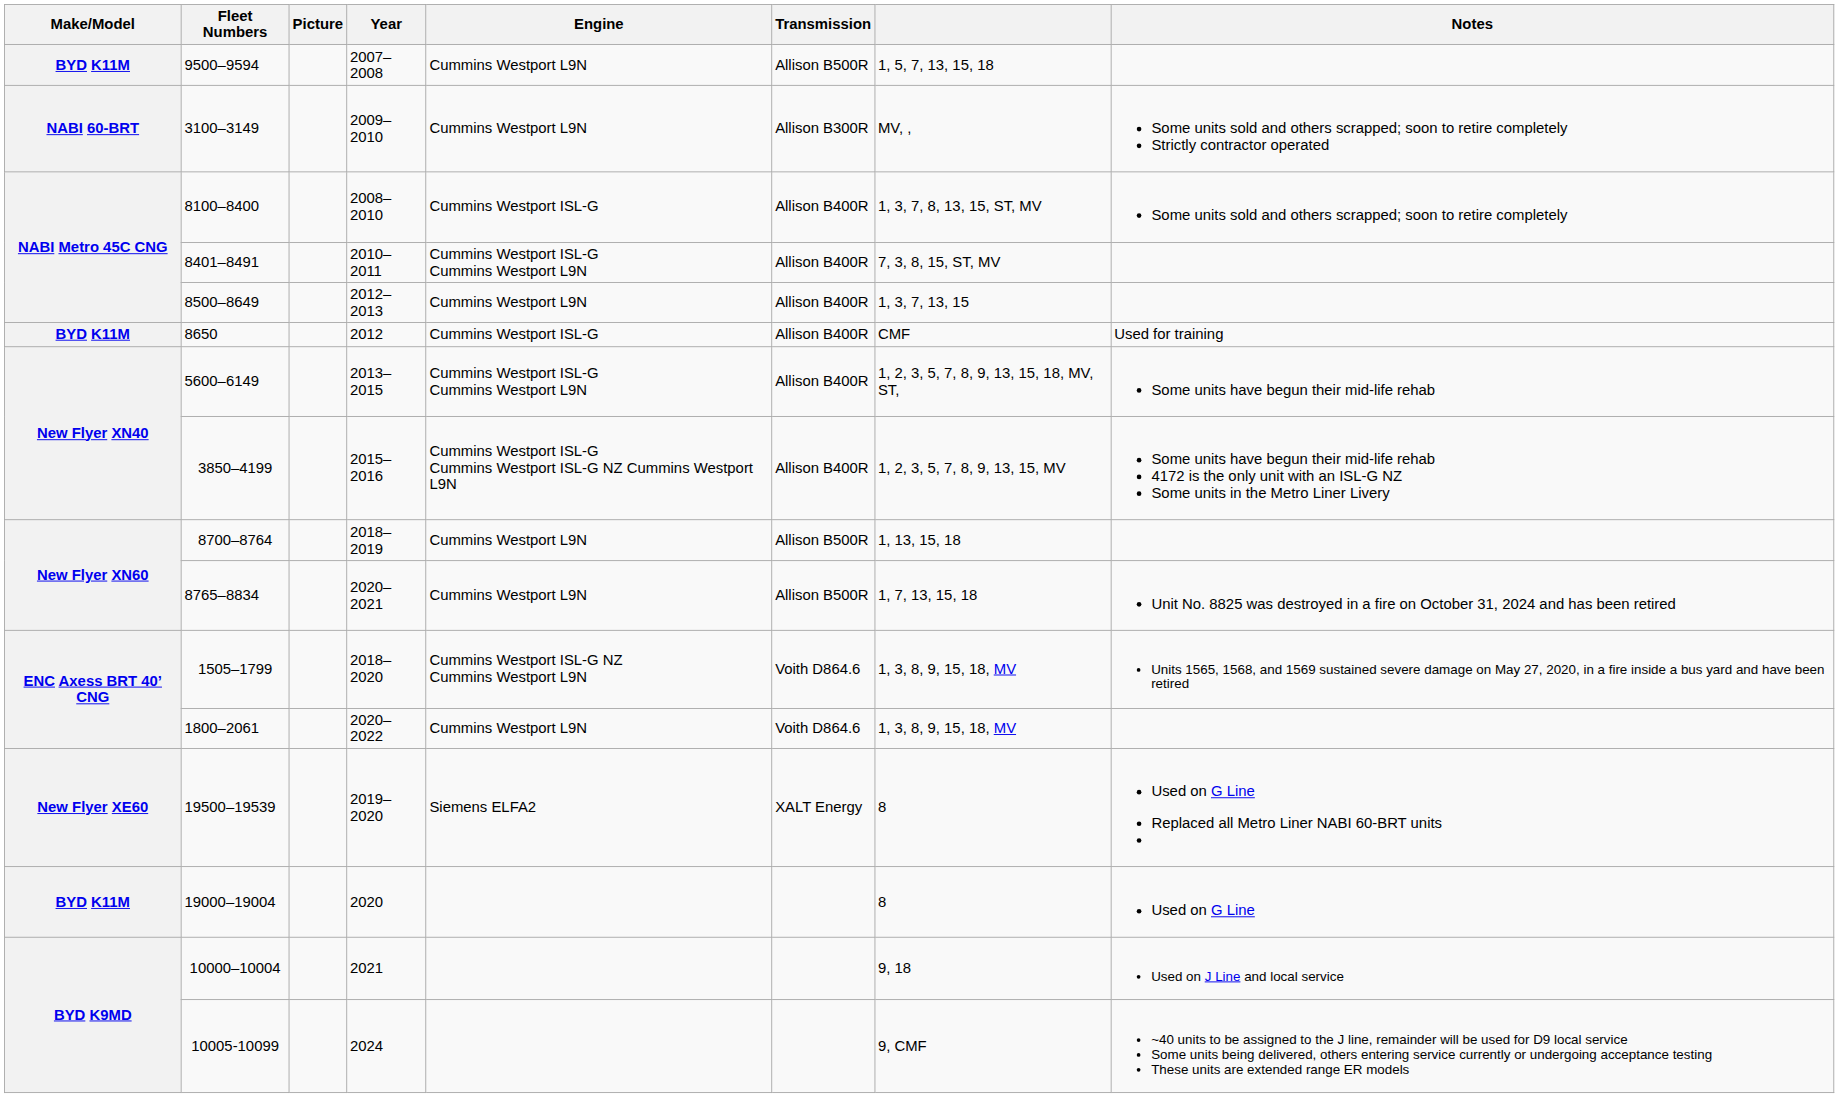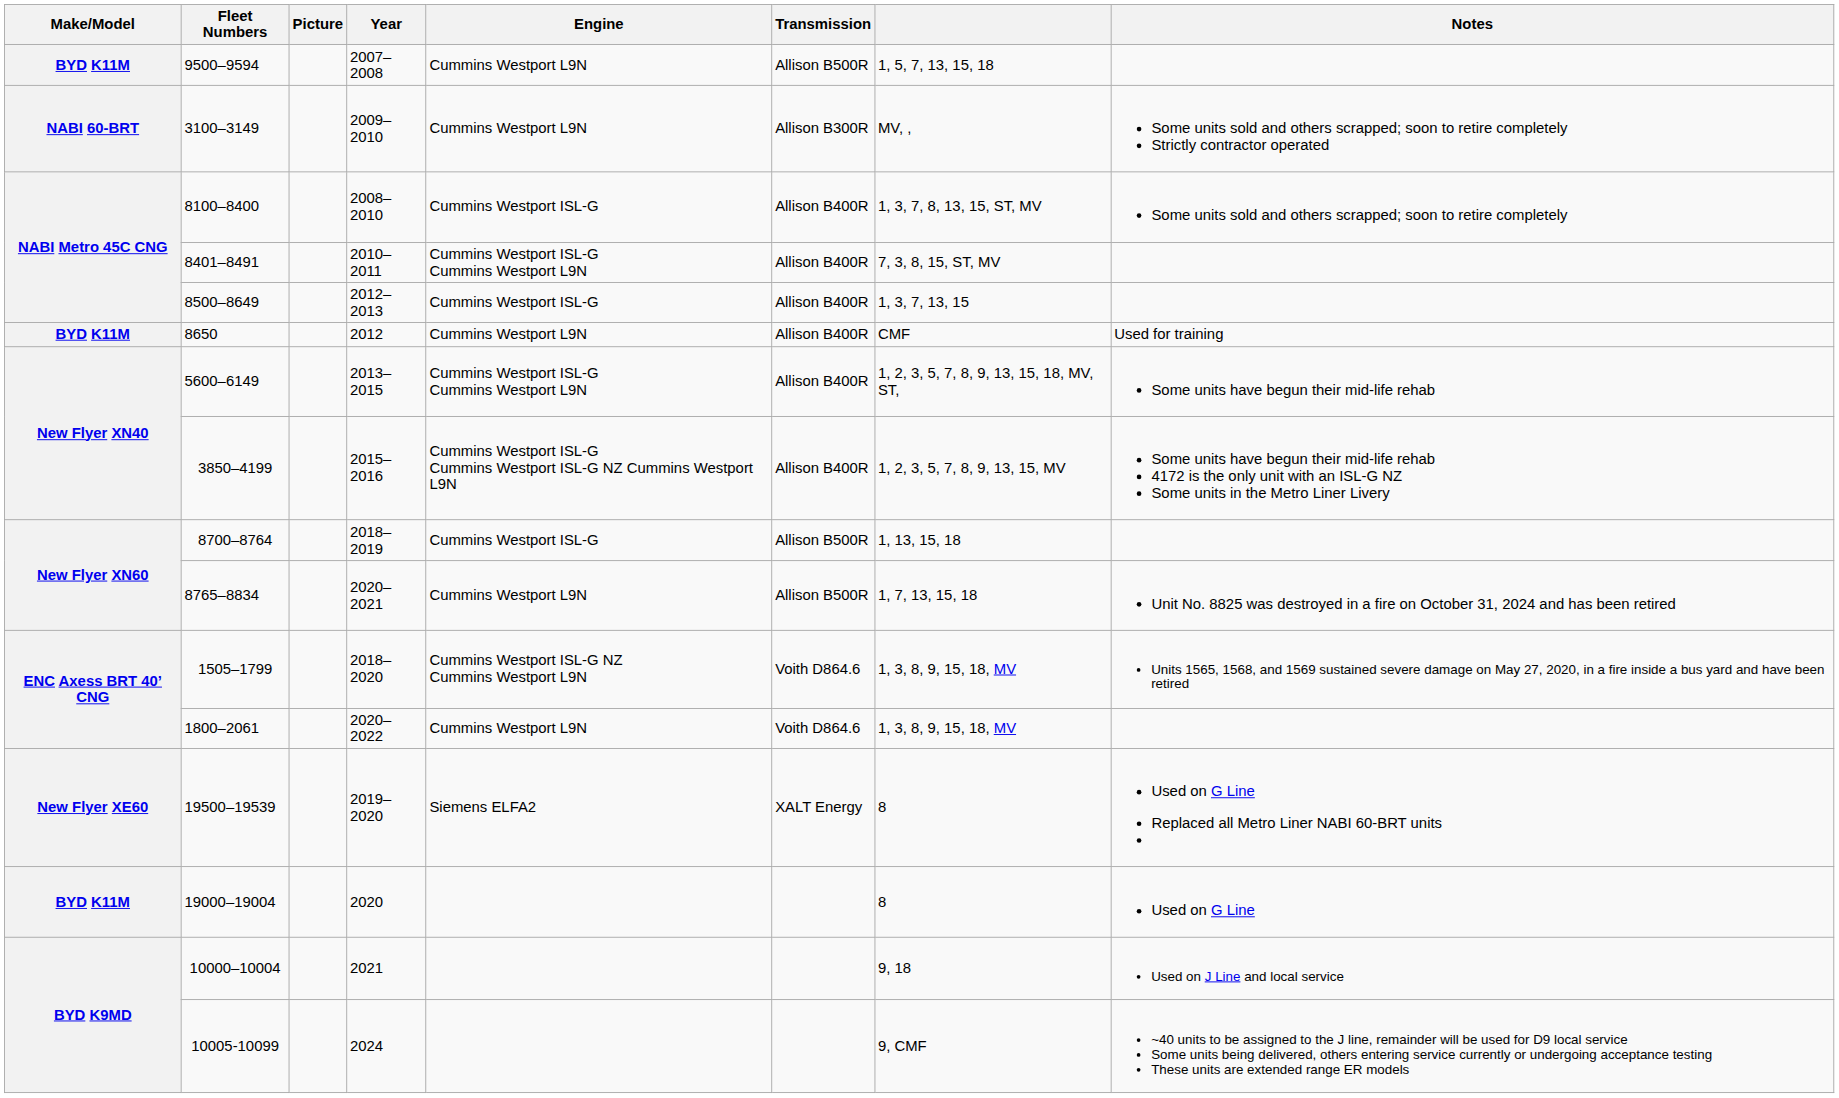(508, 302) Cummins Westport L9N -> (514, 302) Cummins Westport ISL-G
(514, 334) Cummins Westport ISL-G -> (508, 334) Cummins Westport L9N
(508, 540) Cummins Westport L9N -> (514, 540) Cummins Westport ISL-G
